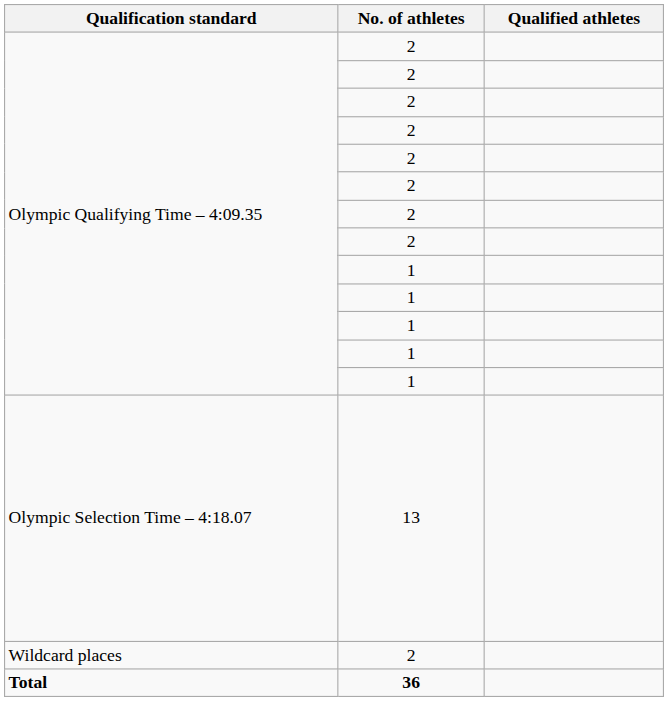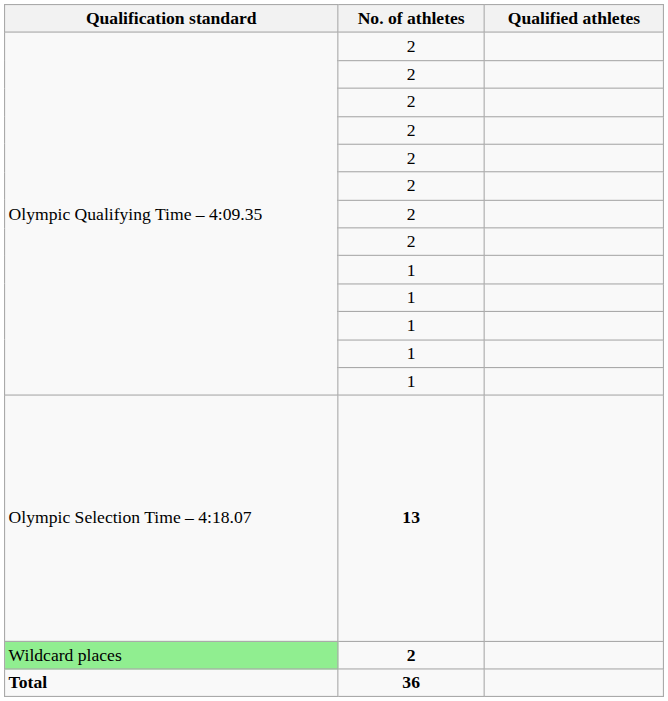(411, 518) normal -> (411, 518) bold
(65, 654) no background -> (65, 654) lightgreen background
(411, 654) normal -> (411, 654) bold
